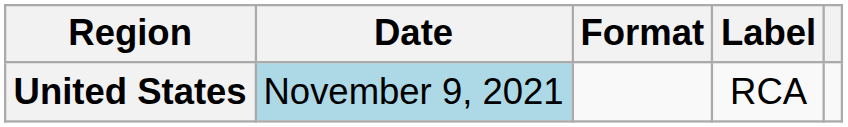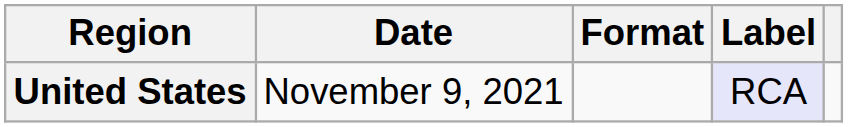(414, 91) lightblue background -> (414, 91) no background
(769, 91) no background -> (769, 91) lavender background
